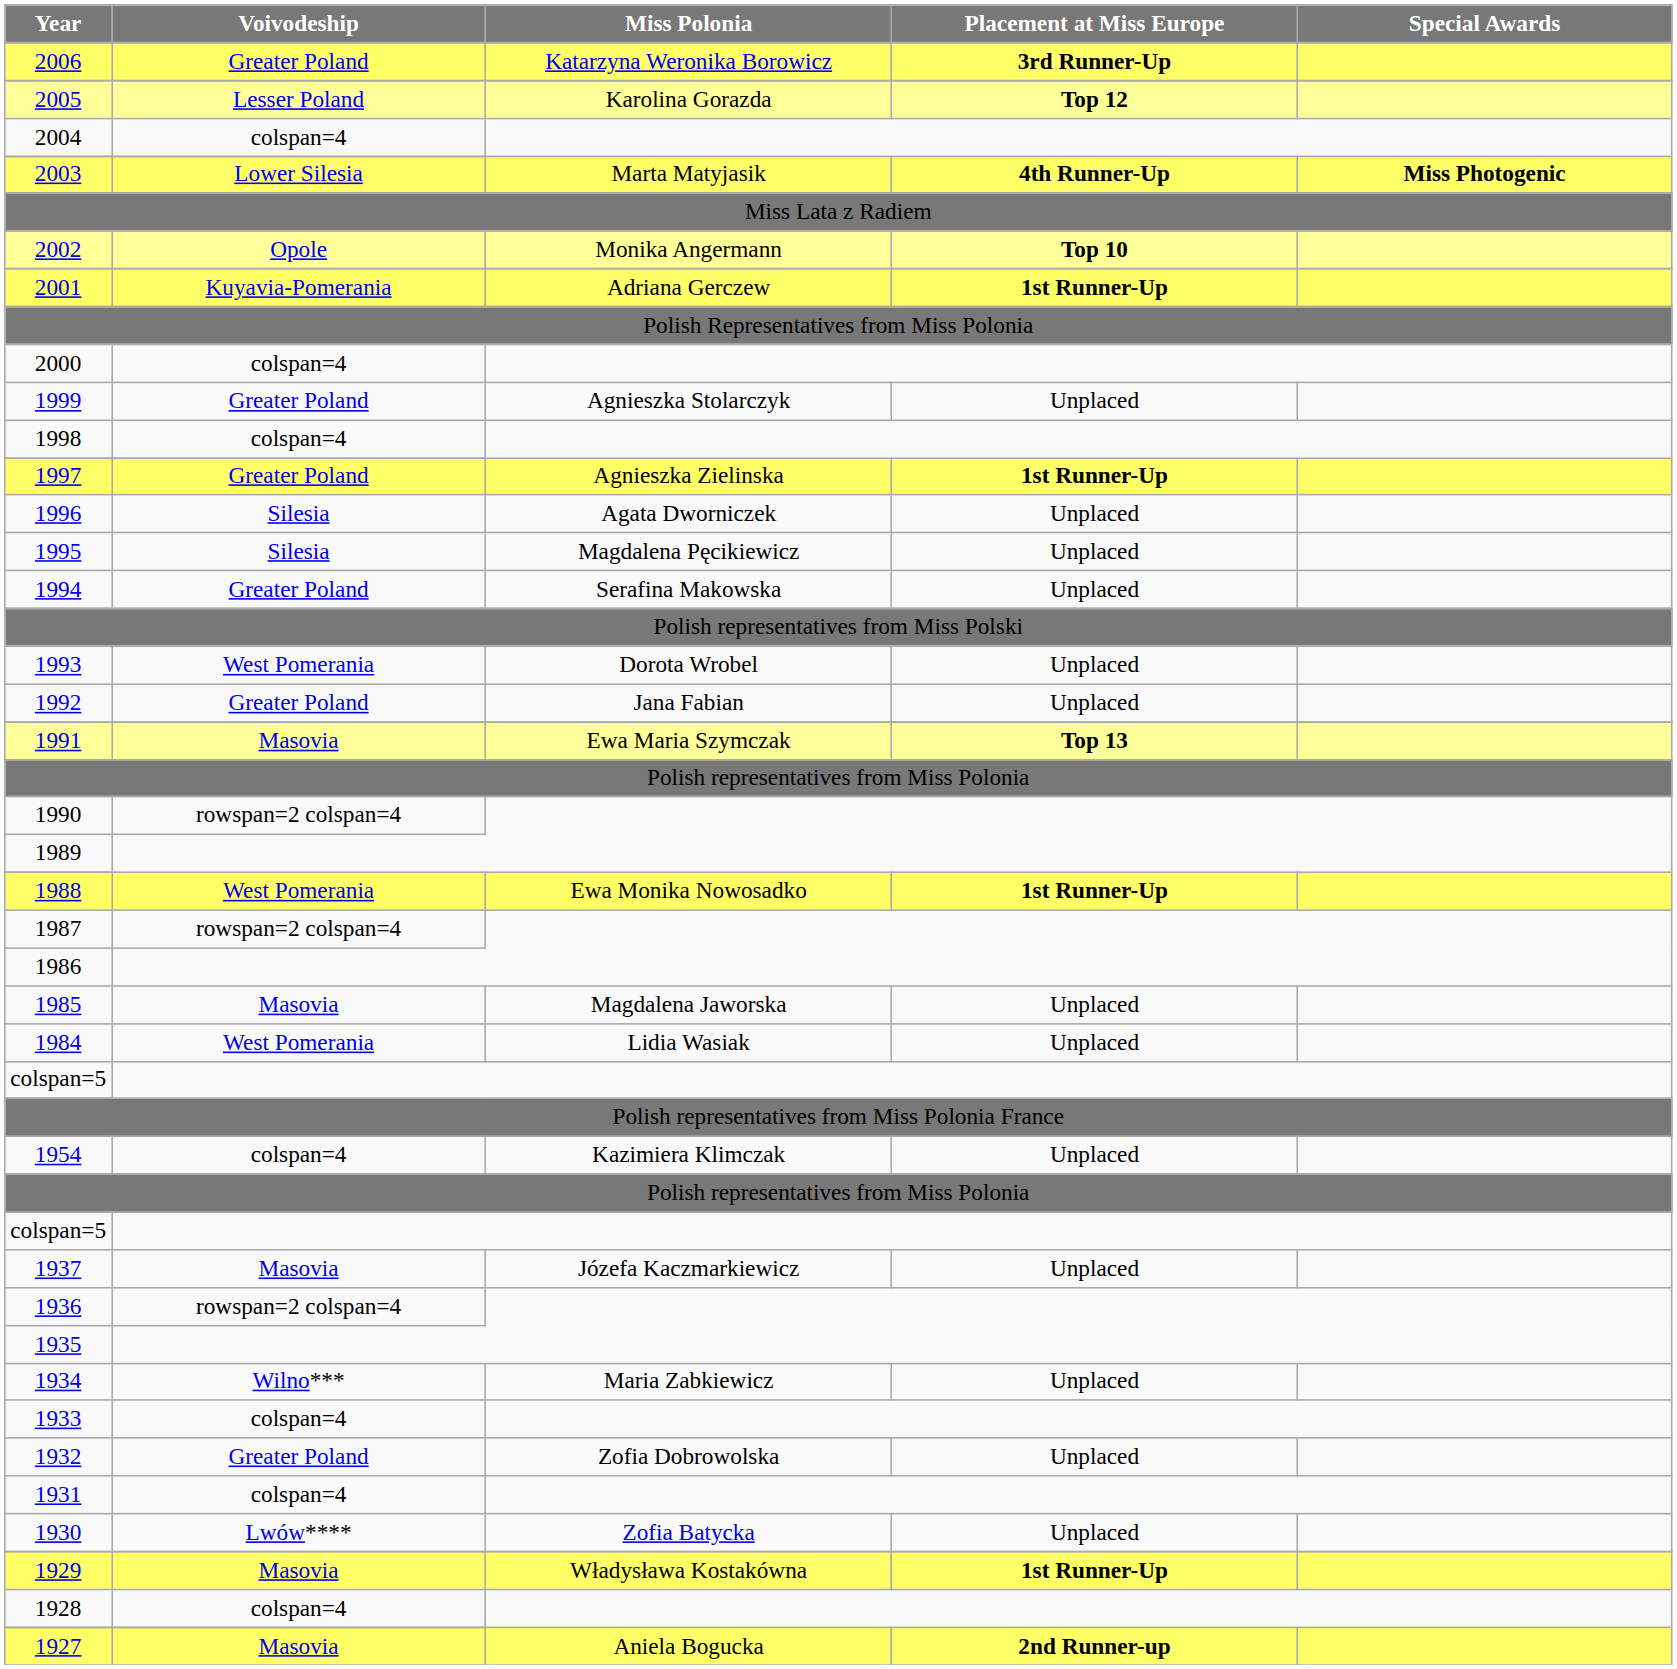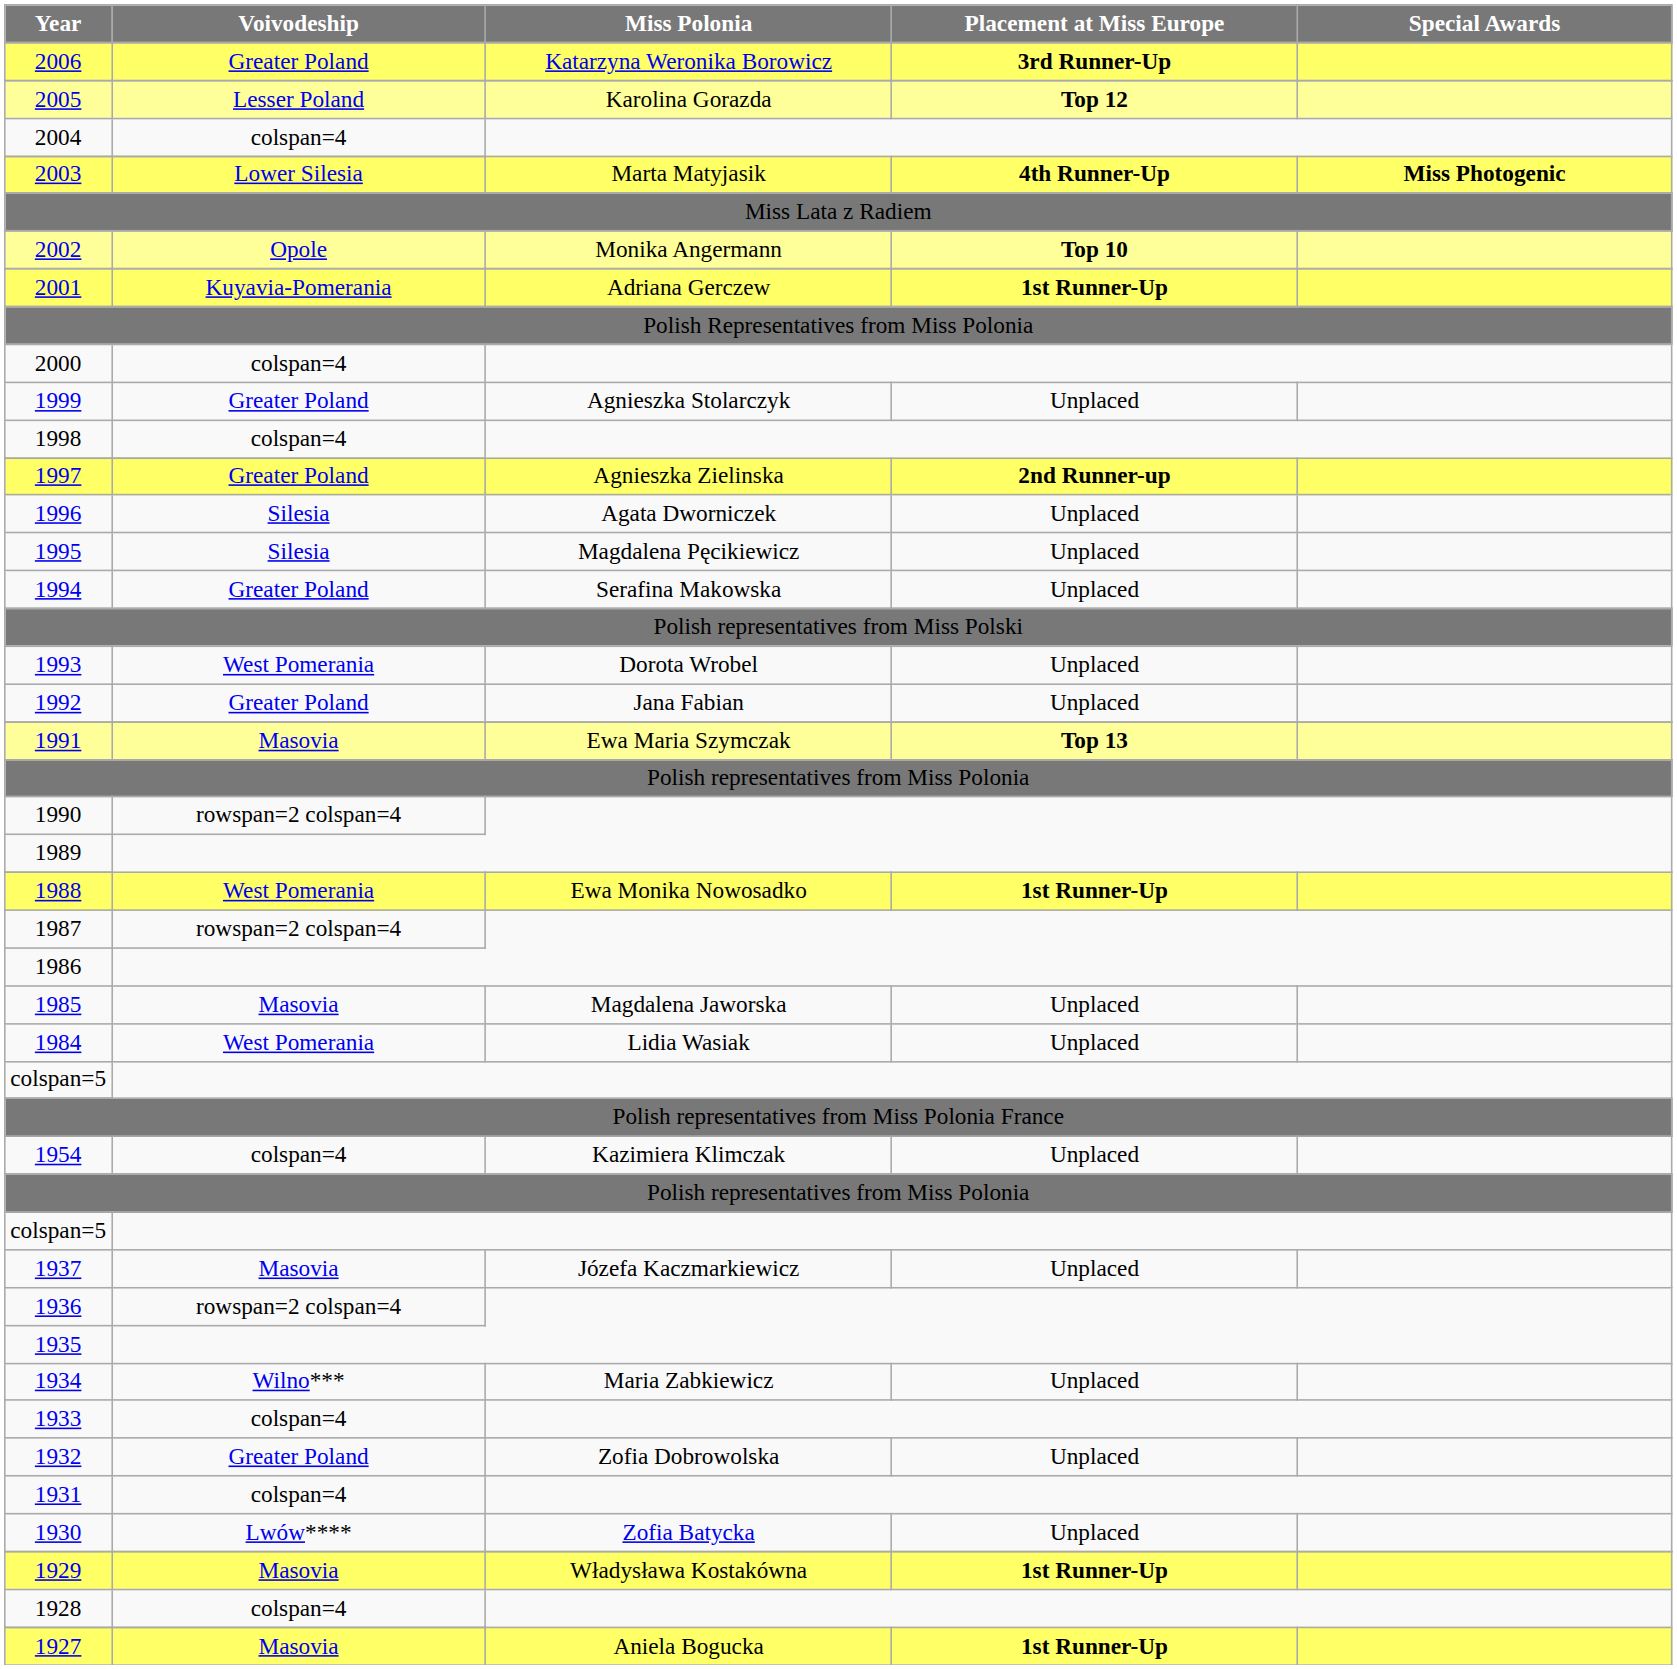(1094, 475) 1st Runner-Up -> (1094, 475) 2nd Runner-up
(1094, 1645) 2nd Runner-up -> (1094, 1645) 1st Runner-Up
